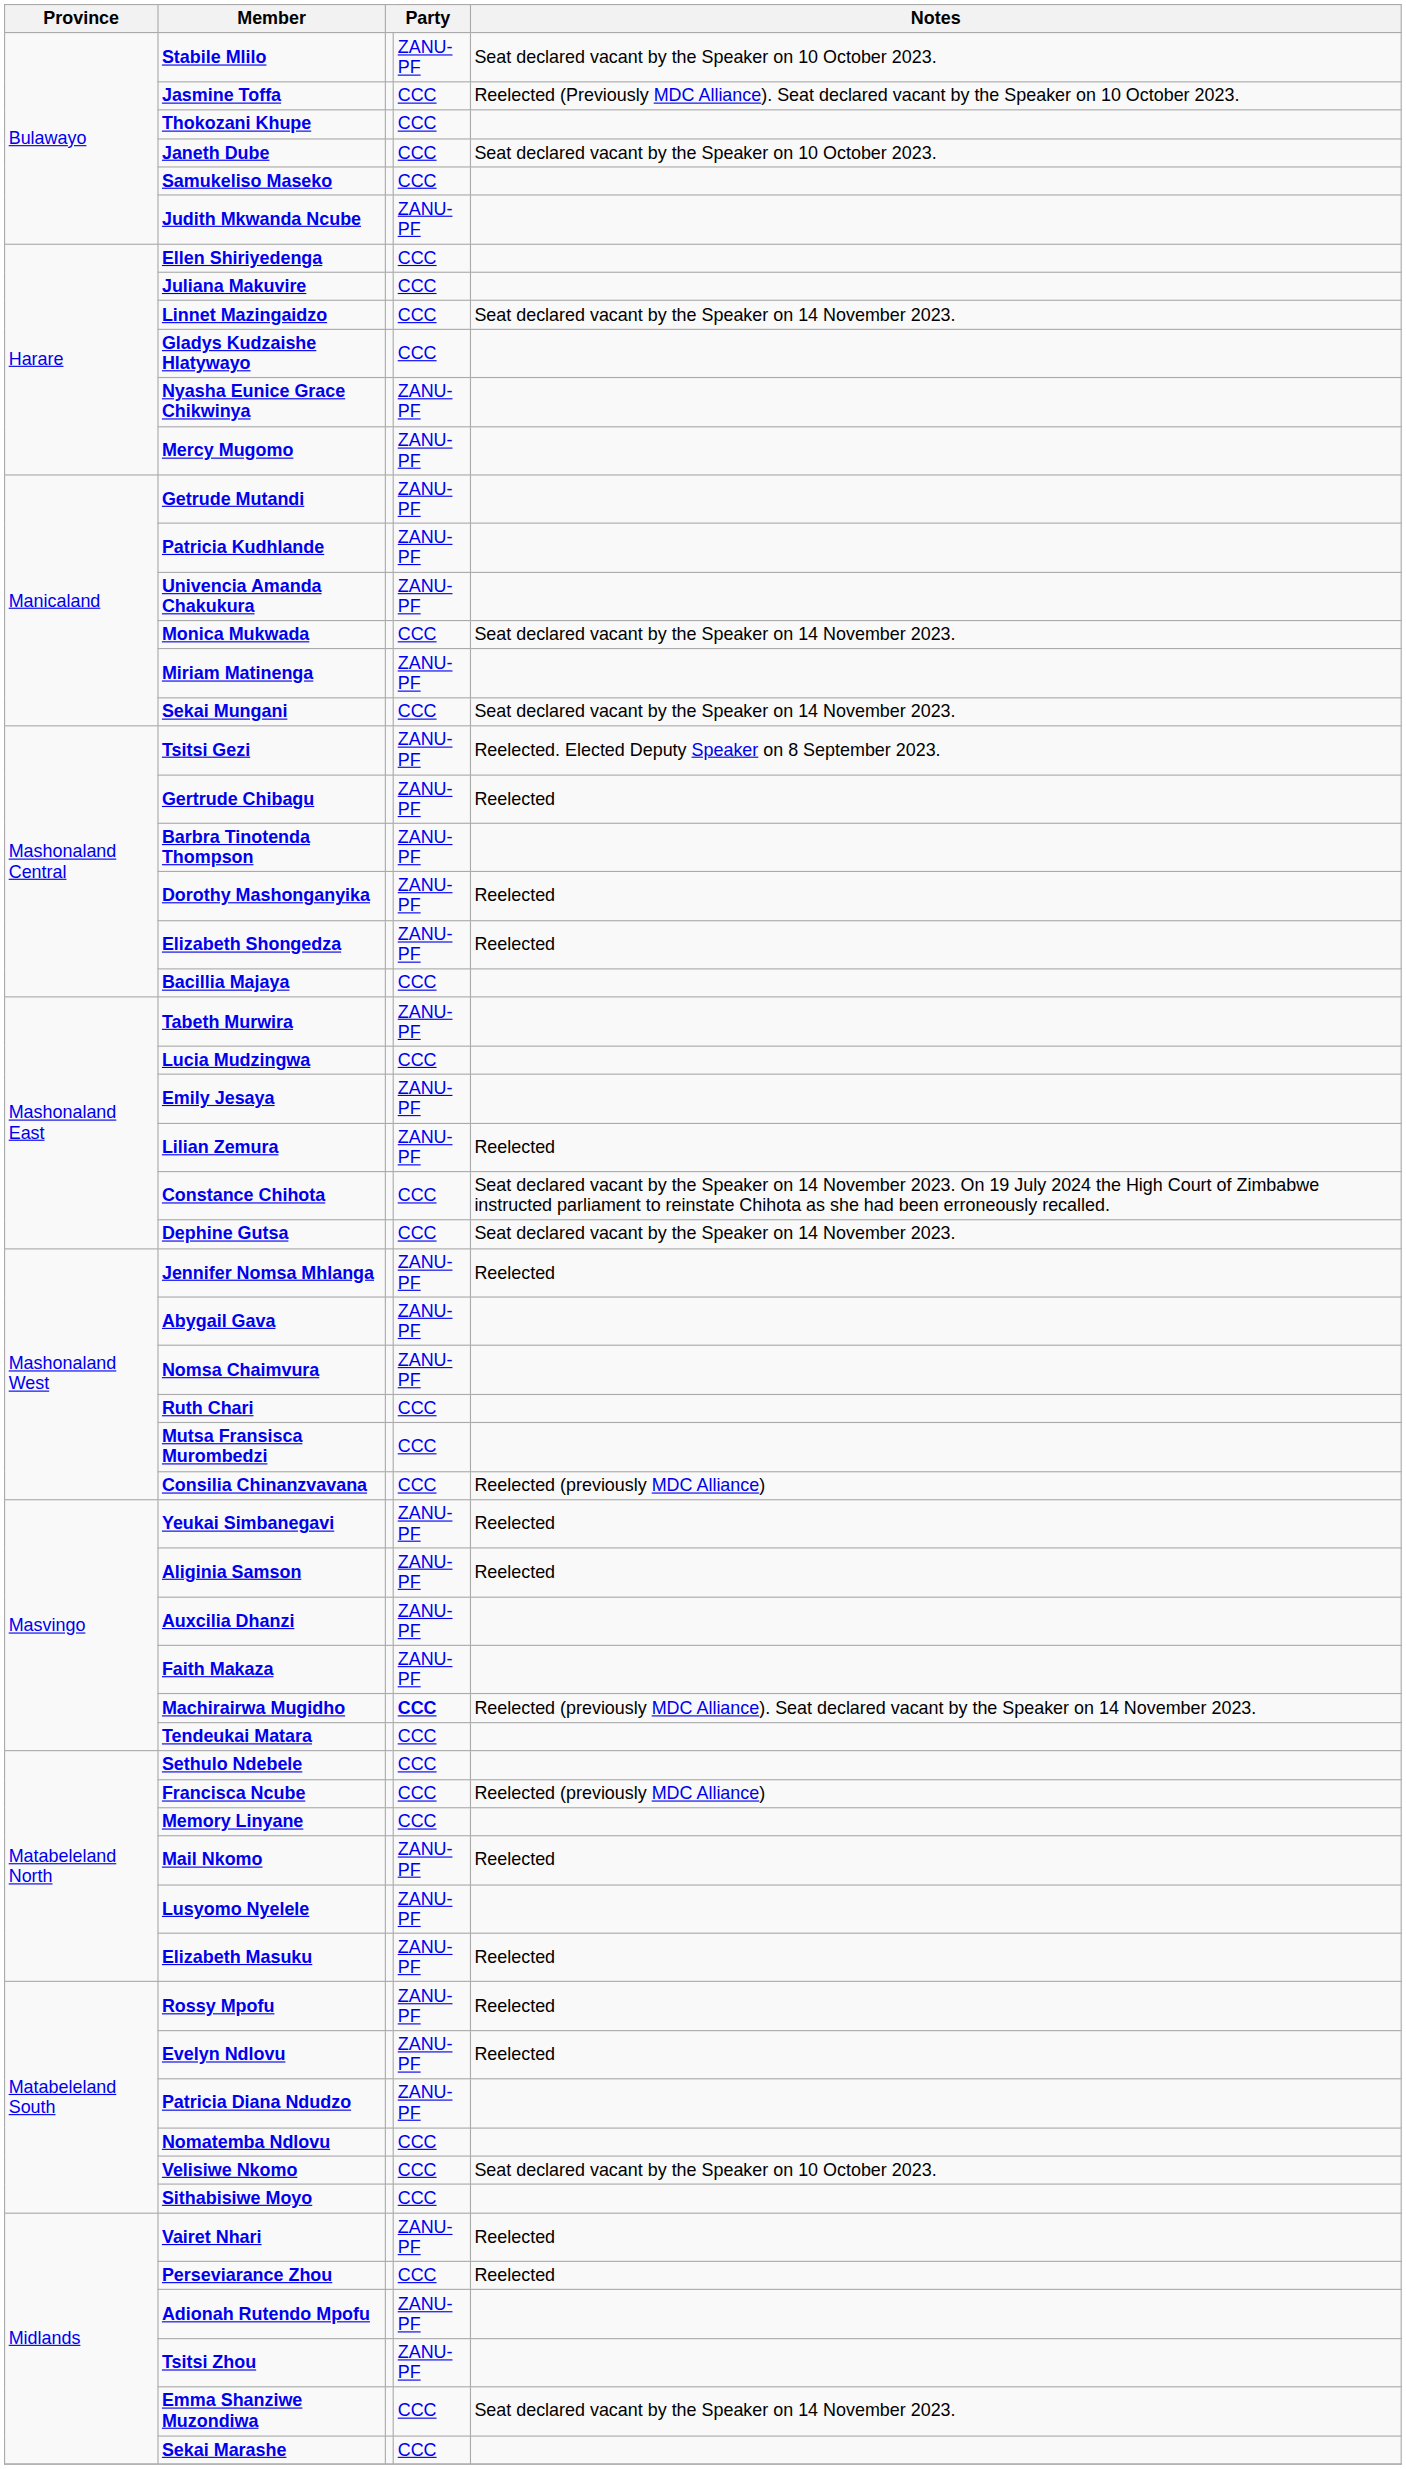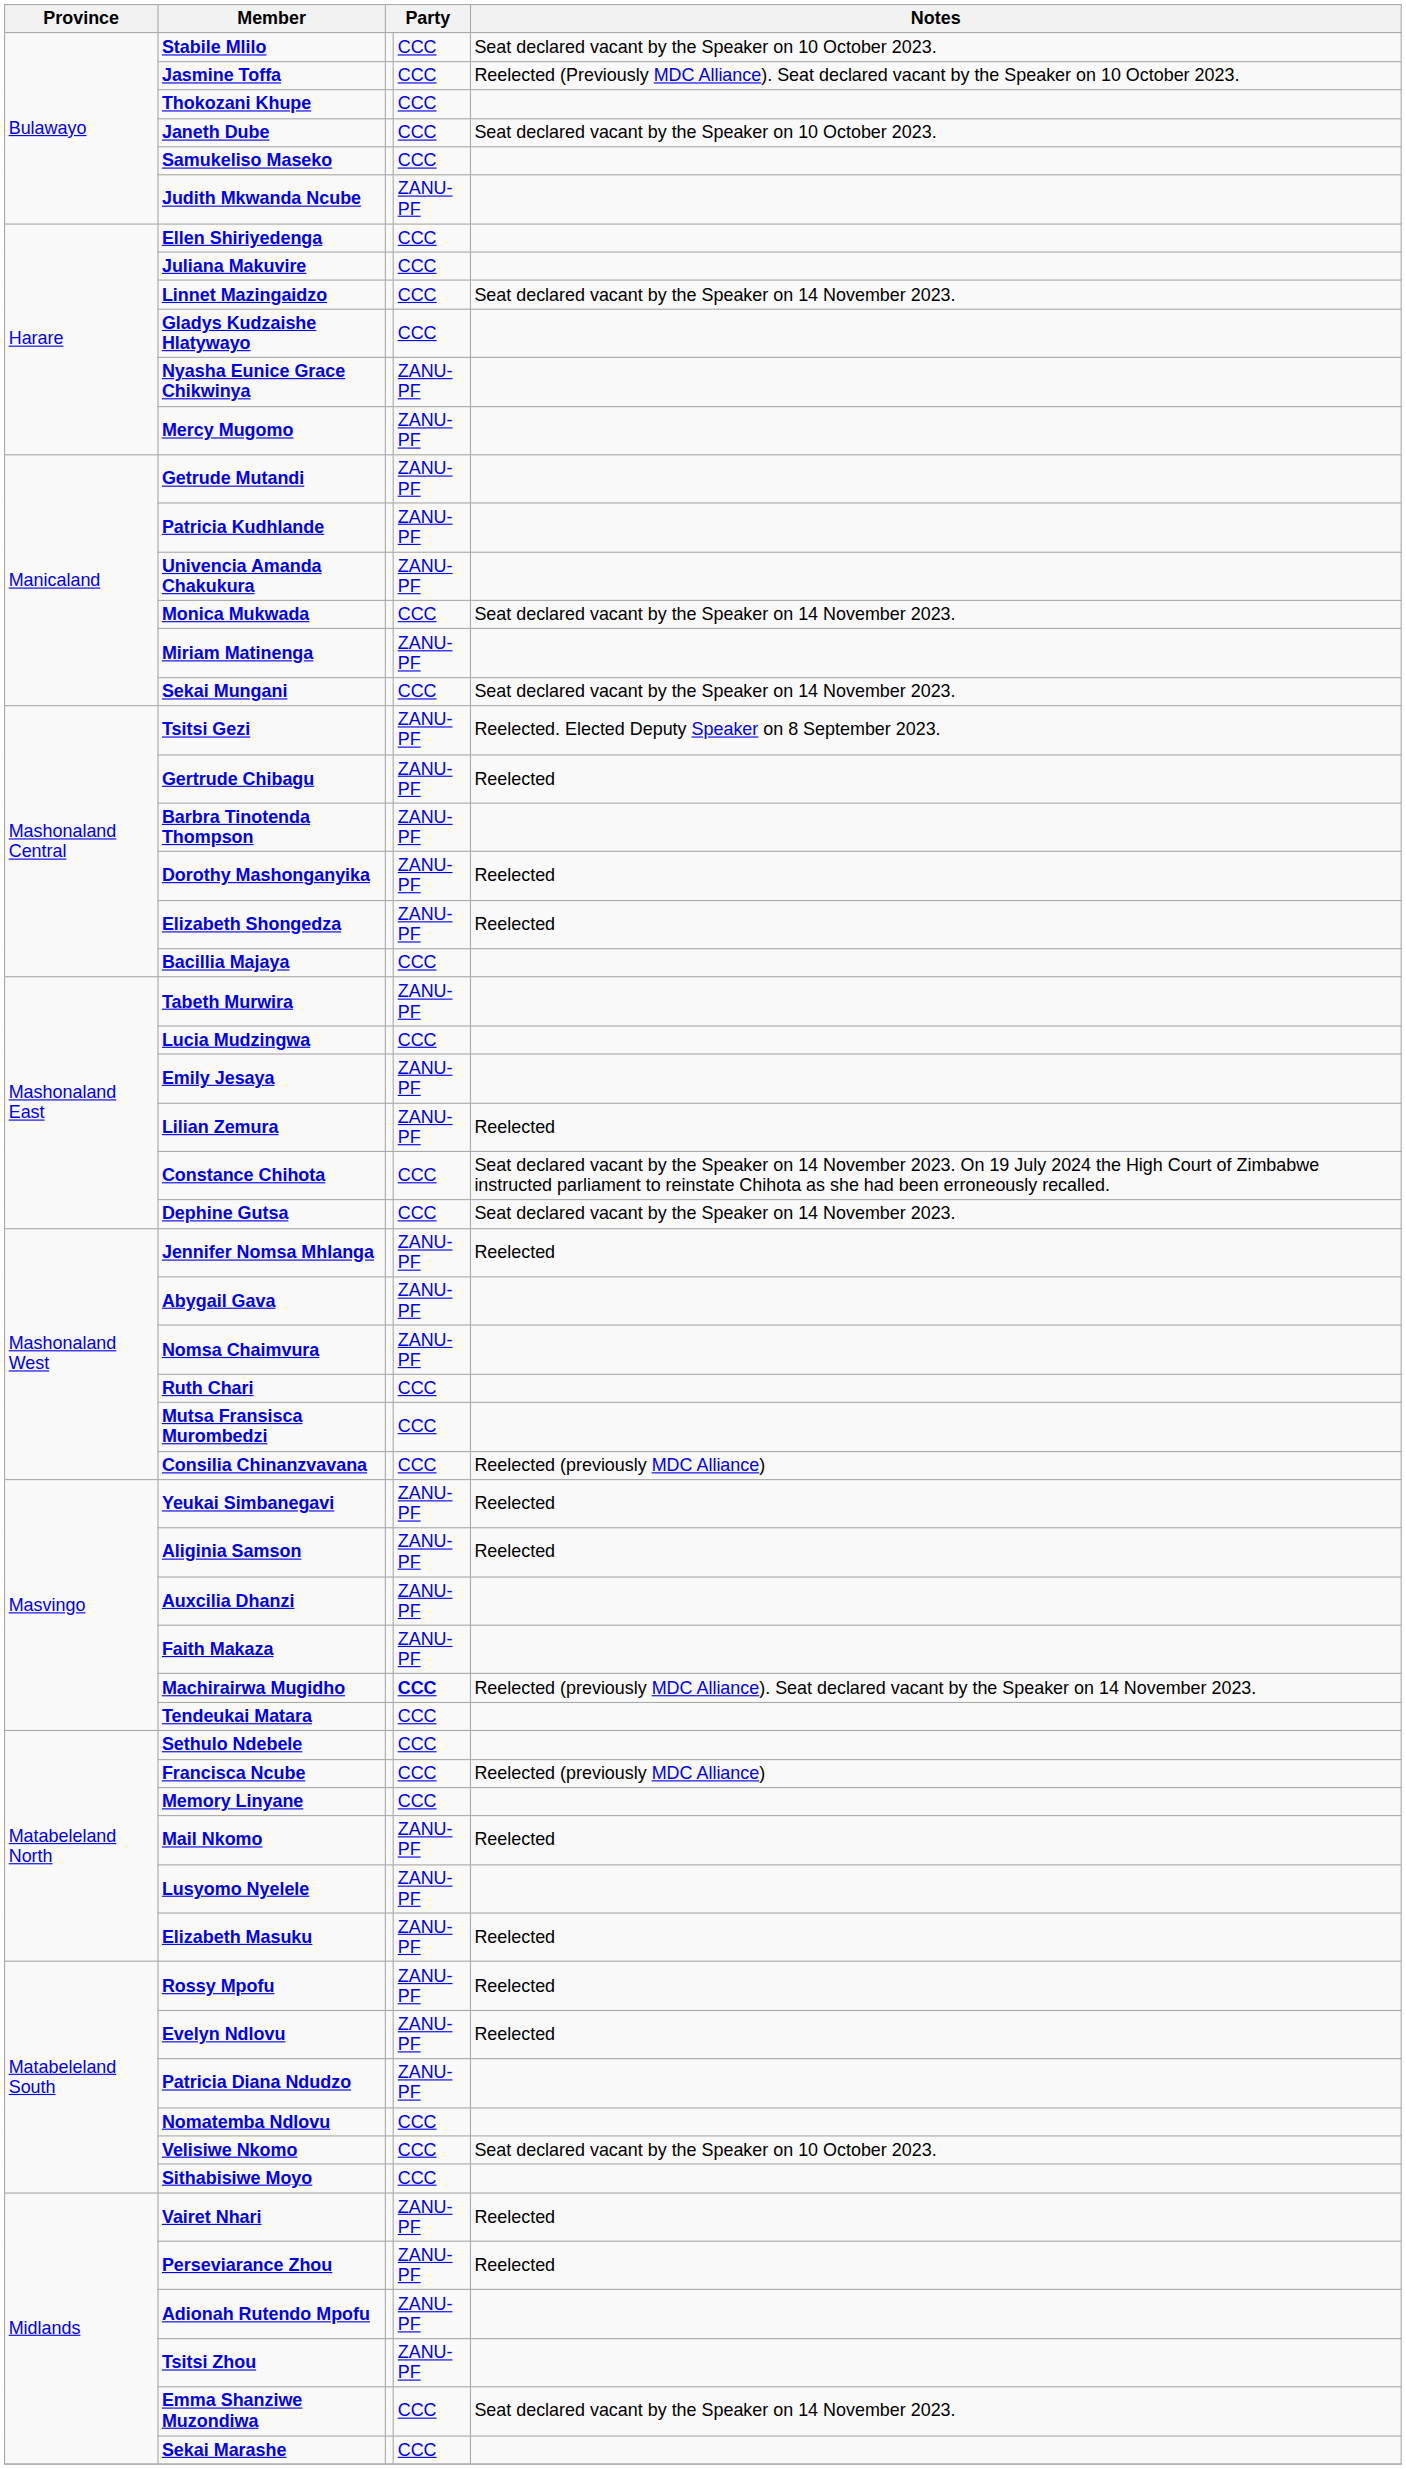(425, 57) ZANU-PF -> (417, 47) CCC
(417, 2275) CCC -> (425, 2265) ZANU-PF
